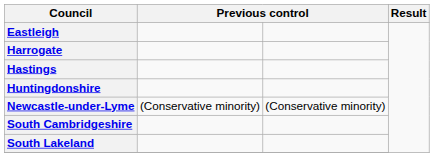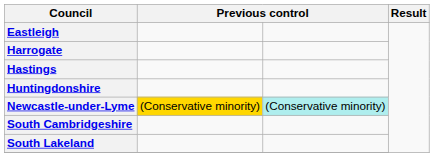(200, 106) no background -> (200, 106) gold background
(325, 106) no background -> (325, 106) paleturquoise background
